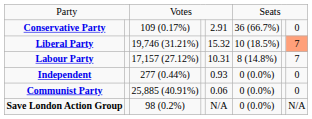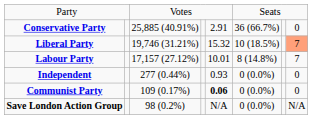(165, 28) 109 (0.17%) -> (165, 28) 25,885 (40.91%)
(219, 59) 10.31 -> (219, 59) 10.01
(165, 91) 25,885 (40.91%) -> (165, 91) 109 (0.17%)
(219, 91) normal -> (219, 91) bold
